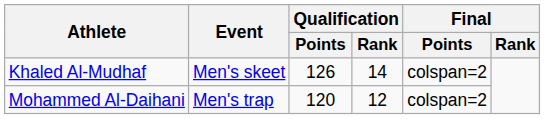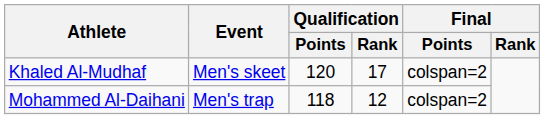(321, 72) 126 -> (321, 72) 120
(377, 72) 14 -> (377, 72) 17
(321, 100) 120 -> (321, 100) 118
